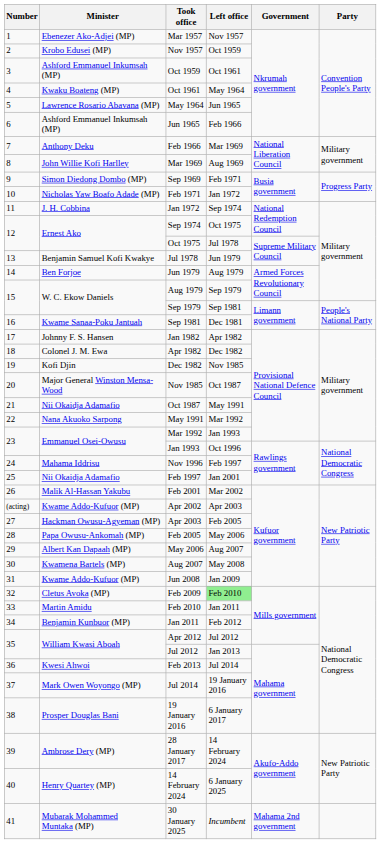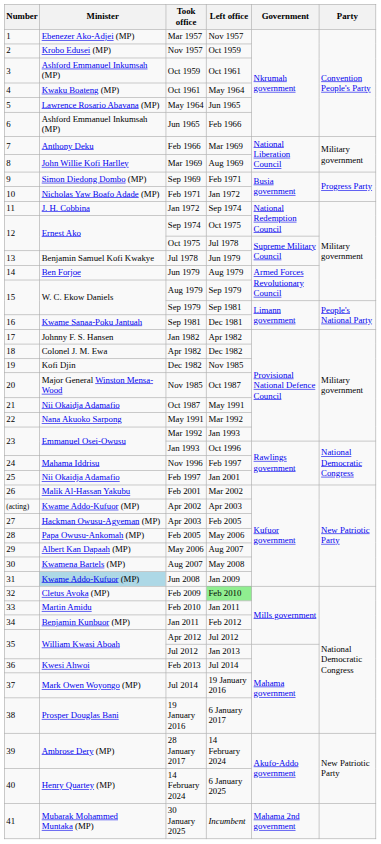(90, 579) no background -> (90, 579) lightblue background
